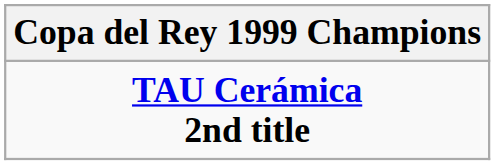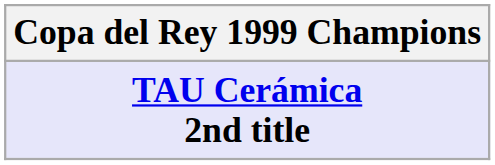(247, 109) no background -> (247, 109) lavender background
